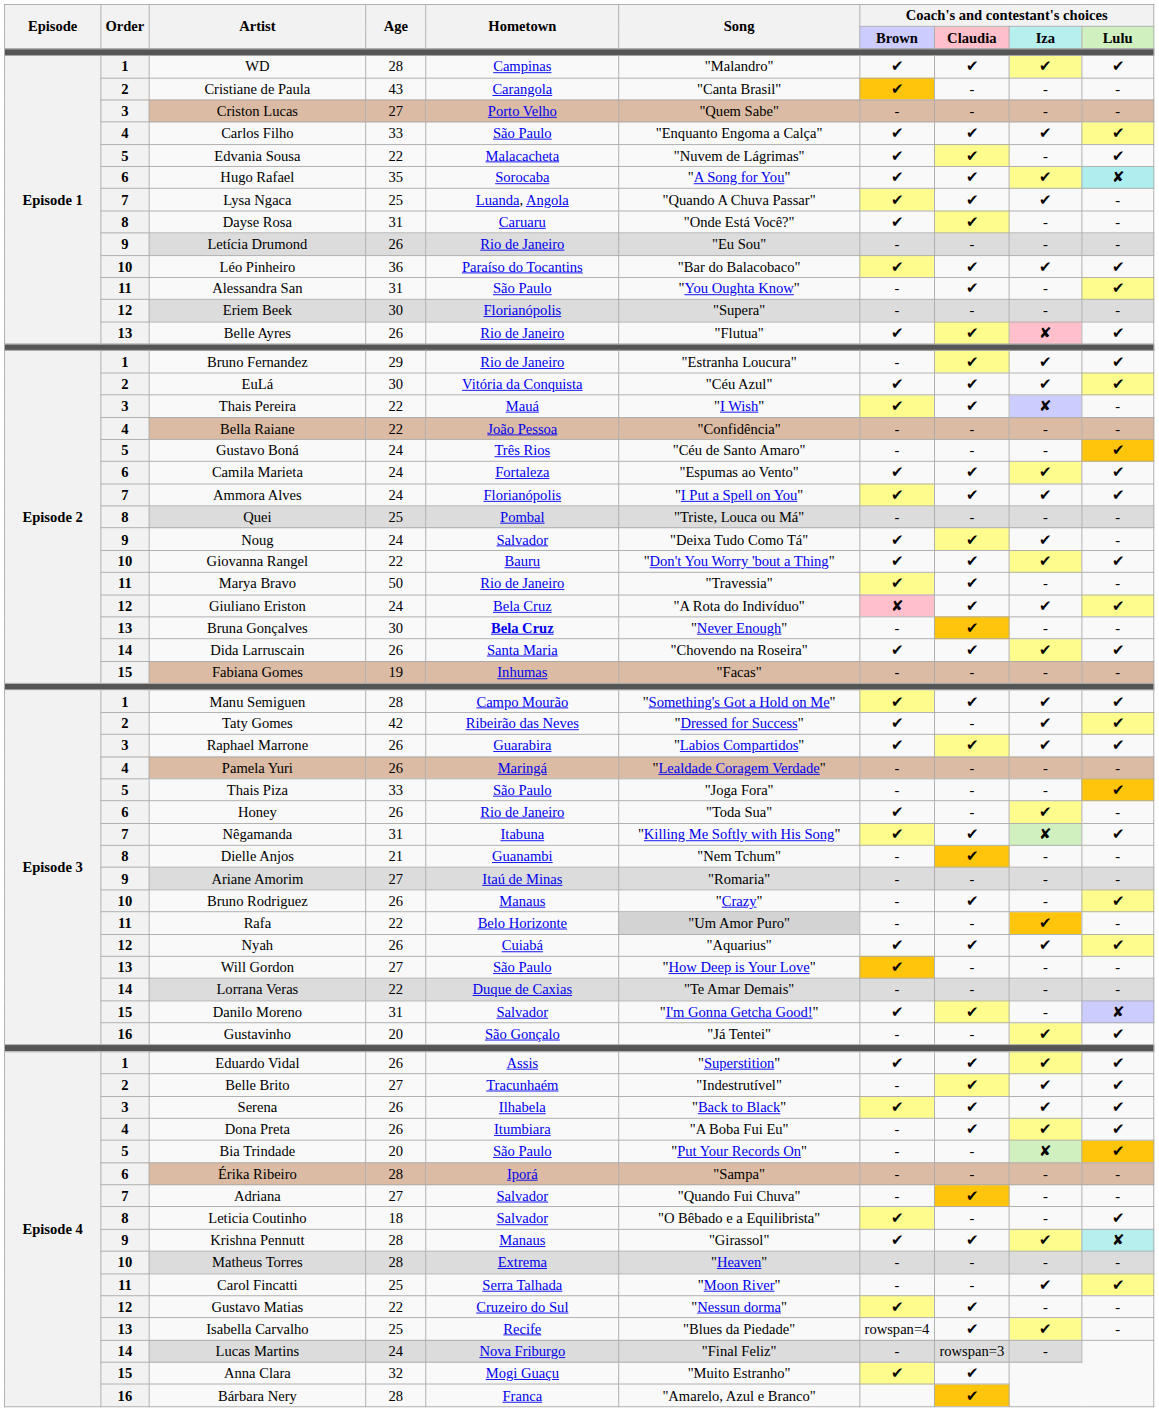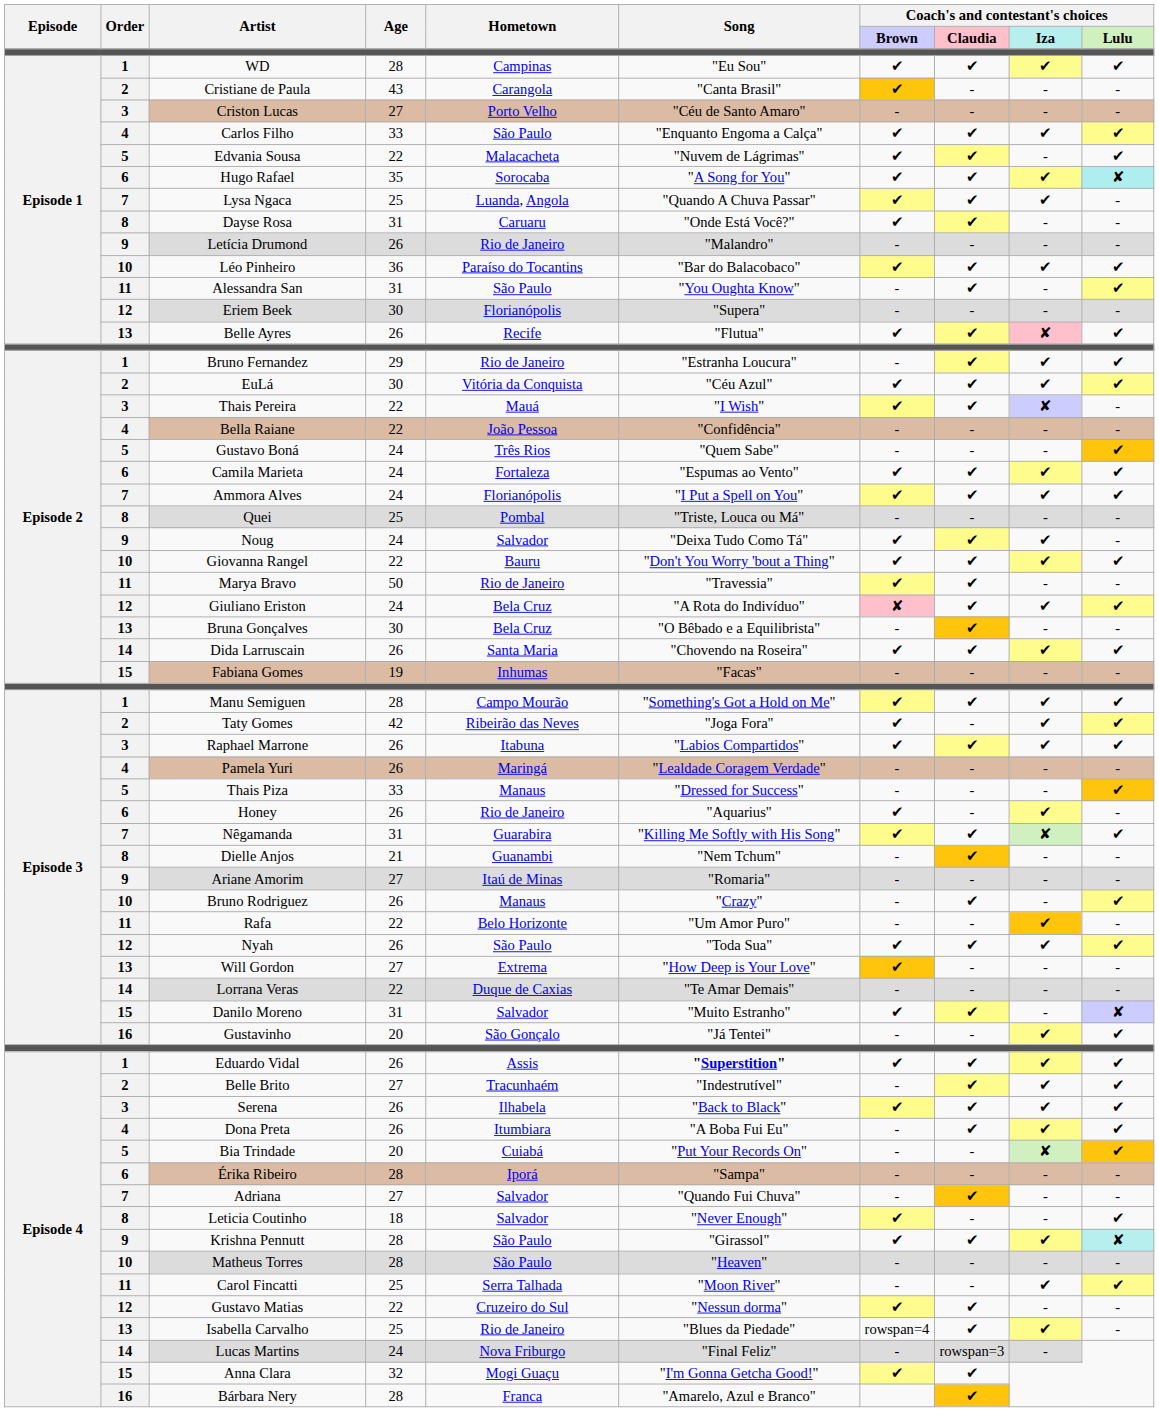(739, 67) "Malandro" -> (739, 67) "Eu Sou"
(739, 111) "Quem Sabe" -> (739, 111) "Céu de Santo Amaro"
(739, 244) "Eu Sou" -> (739, 244) "Malandro"
(522, 333) Rio de Janeiro -> (522, 333) Recife
(739, 450) "Céu de Santo Amaro" -> (739, 450) "Quem Sabe"
(522, 628) bold -> (522, 628) normal
(739, 628) "Never Enough" -> (739, 628) "O Bêbado e a Equilibrista"
(739, 723) "Dressed for Success" -> (739, 723) "Joga Fora"
(522, 745) Guarabira -> (522, 745) Itabuna
(522, 790) São Paulo -> (522, 790) Manaus
(739, 790) "Joga Fora" -> (739, 790) "Dressed for Success"
(739, 812) "Toda Sua" -> (739, 812) "Aquarius"
(522, 834) Itabuna -> (522, 834) Guarabira
(739, 923) lightgrey background -> (739, 923) no background
(522, 945) Cuiabá -> (522, 945) São Paulo
(739, 945) "Aquarius" -> (739, 945) "Toda Sua"
(522, 967) São Paulo -> (522, 967) Extrema
(739, 1012) "I'm Gonna Getcha Good!" -> (739, 1012) "Muito Estranho"
(739, 1063) normal -> (739, 1063) bold
(522, 1151) São Paulo -> (522, 1151) Cuiabá
(739, 1218) "O Bêbado e a Equilibrista" -> (739, 1218) "Never Enough"
(522, 1240) Manaus -> (522, 1240) São Paulo
(522, 1262) Extrema -> (522, 1262) São Paulo
(522, 1329) Recife -> (522, 1329) Rio de Janeiro
(739, 1373) "Muito Estranho" -> (739, 1373) "I'm Gonna Getcha Good!"
